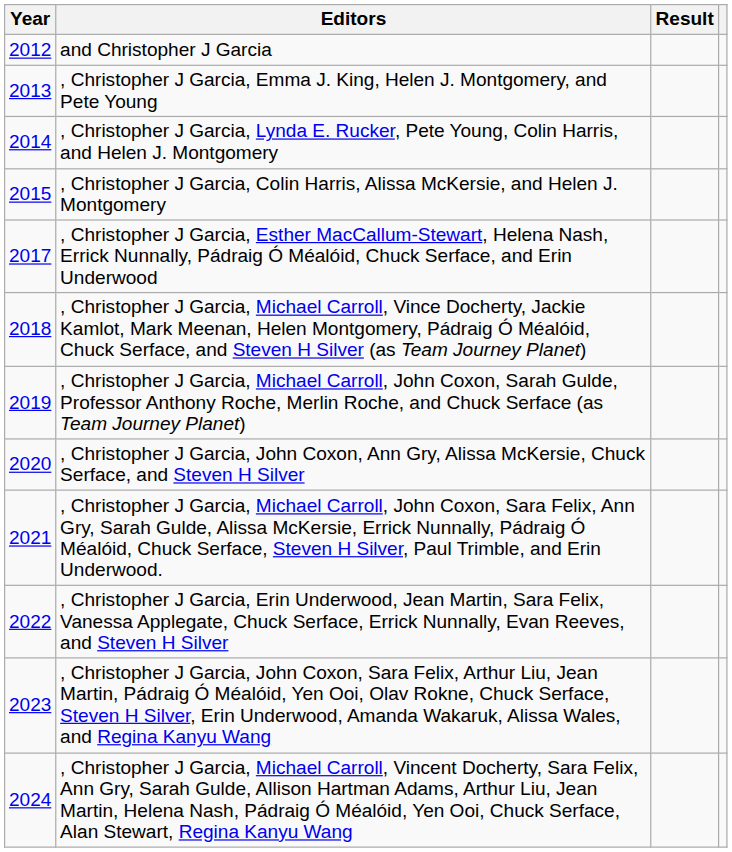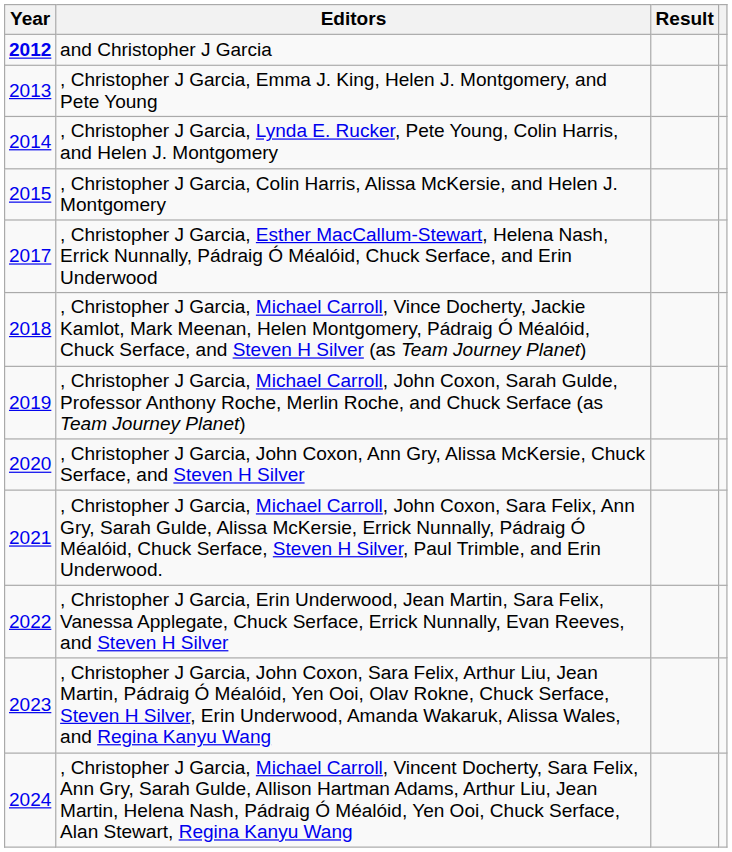(30, 49) normal -> (30, 49) bold
